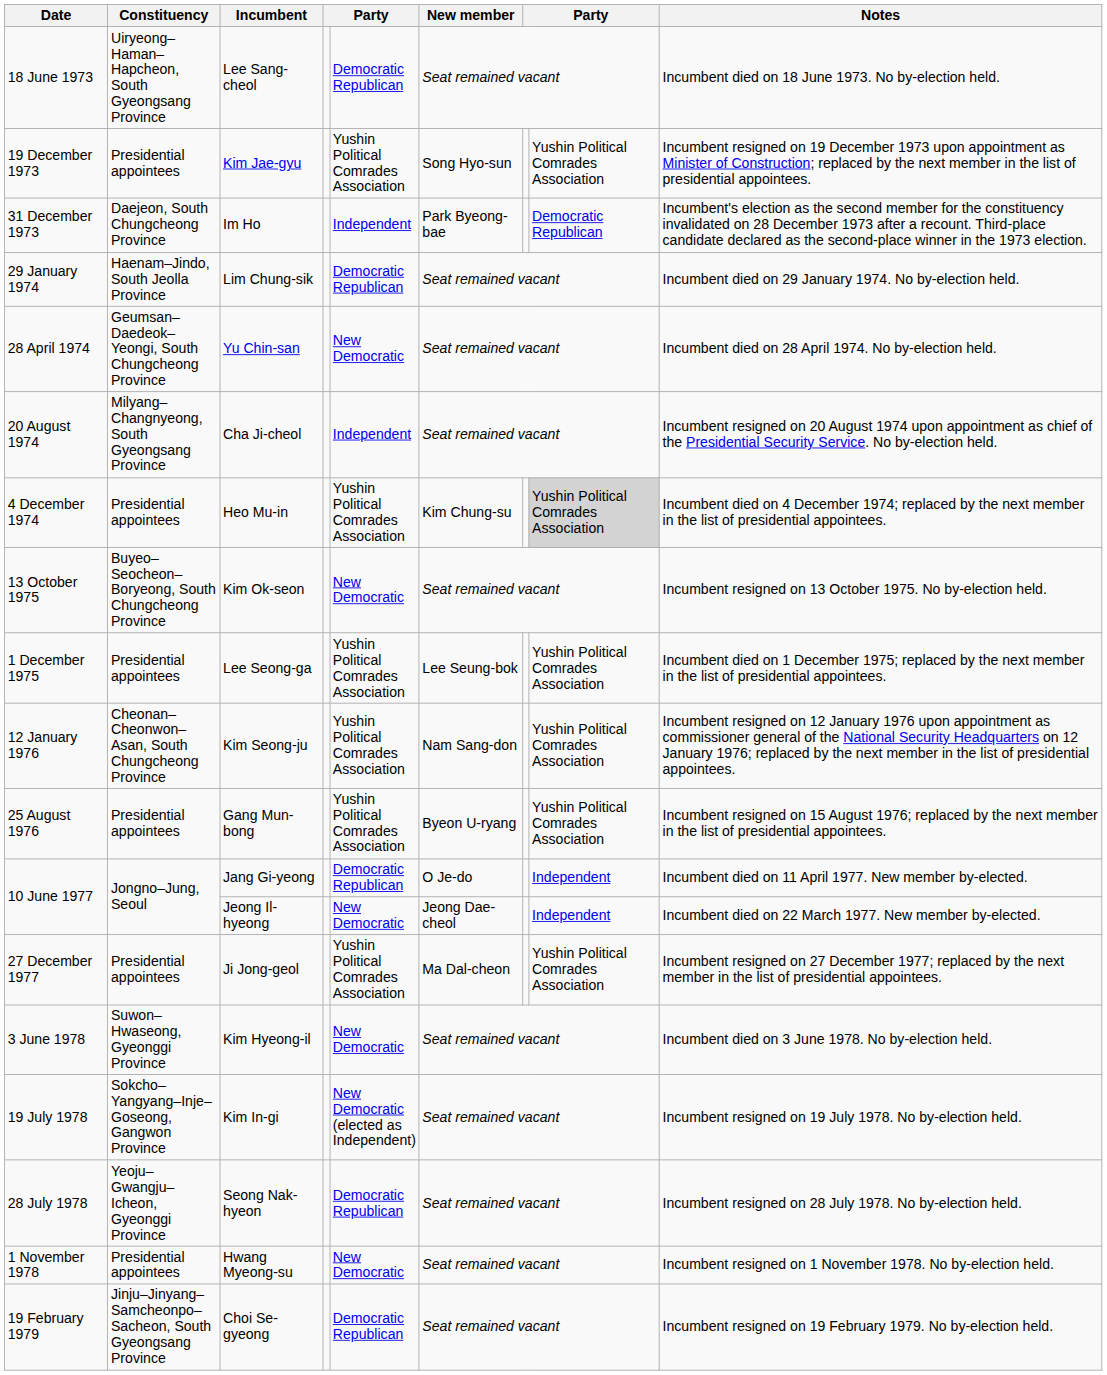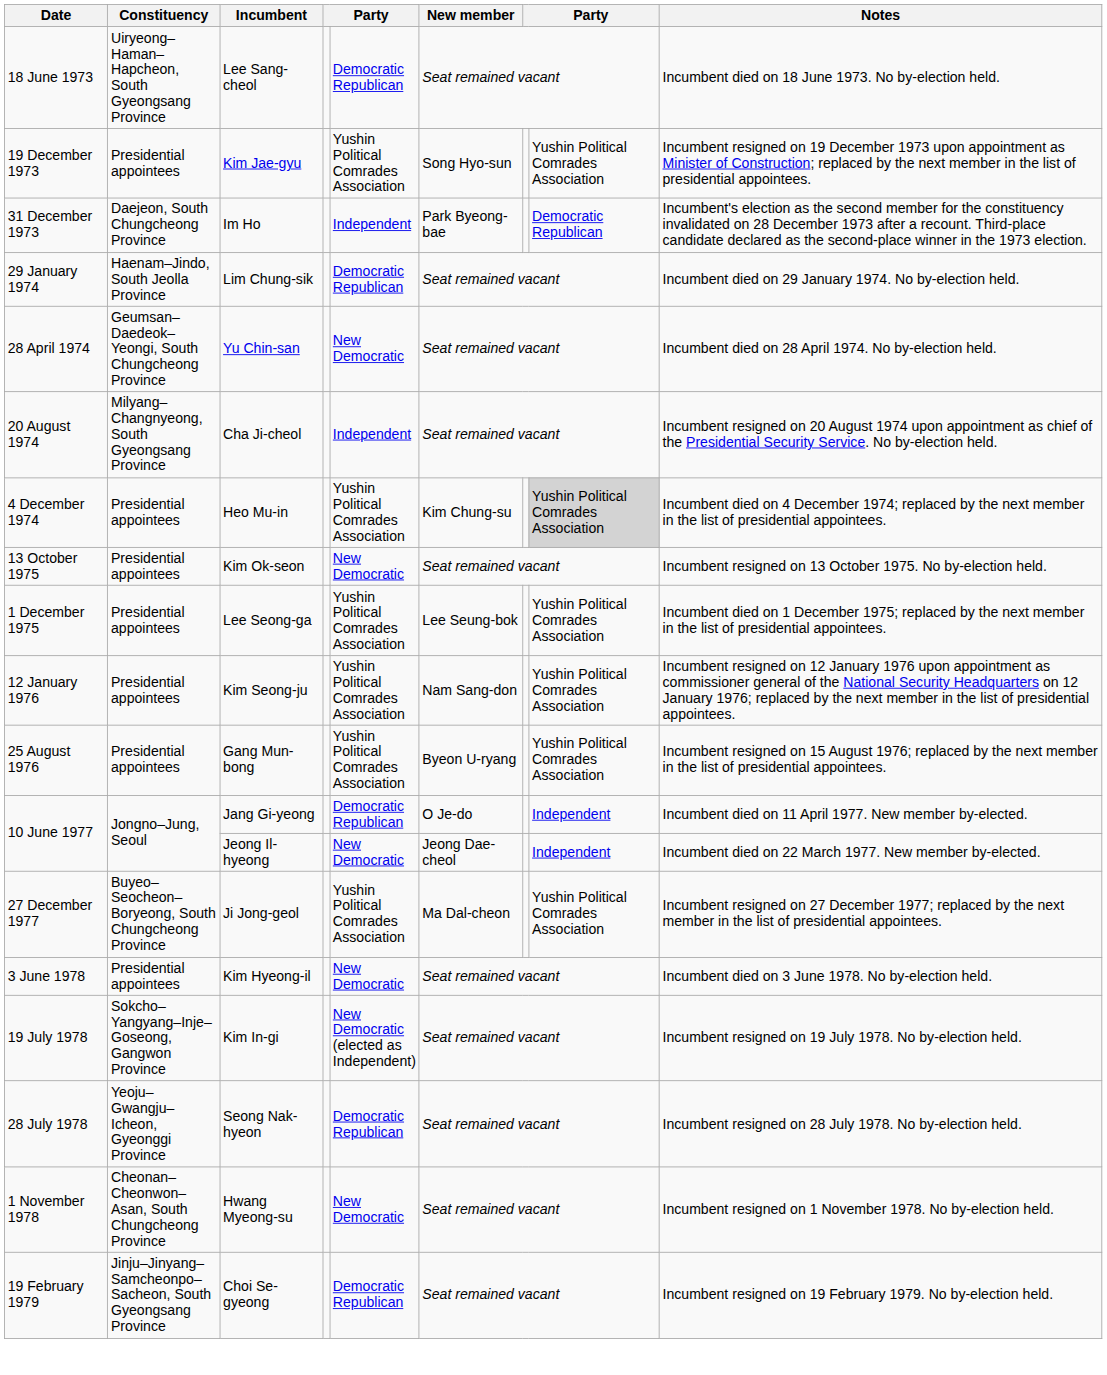(163, 590) Buyeo–Seocheon–Boryeong, South Chungcheong Province -> (148, 566) Presidential appointees
(155, 745) Cheonan–Cheonwon–Asan, South Chungcheong Province -> (148, 690) Presidential appointees
(148, 969) Presidential appointees -> (163, 914) Buyeo–Seocheon–Boryeong, South Chungcheong Province
(146, 1039) Suwon–Hwaseong, Gyeonggi Province -> (148, 976) Presidential appointees
(148, 1265) Presidential appointees -> (155, 1209) Cheonan–Cheonwon–Asan, South Chungcheong Province
